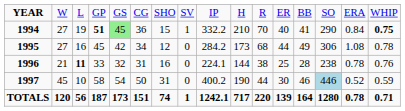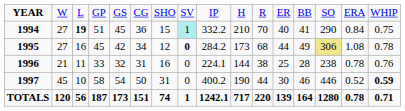(81, 30) normal -> (81, 30) bold
(99, 30) bold -> (99, 30) normal
(120, 30) lightgreen background -> (120, 30) no background
(187, 30) no background -> (187, 30) paleturquoise background
(384, 30) bold -> (384, 30) normal
(187, 47) normal -> (187, 47) bold
(328, 47) no background -> (328, 47) khaki background
(81, 64) bold -> (81, 64) normal
(328, 81) lightblue background -> (328, 81) no background
(384, 81) normal -> (384, 81) bold
